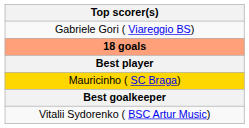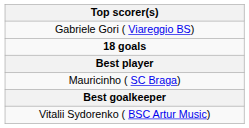(125, 47) lightsalmon background -> (125, 47) no background
(125, 81) gold background -> (125, 81) no background
